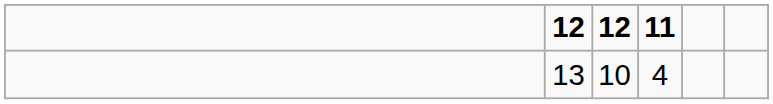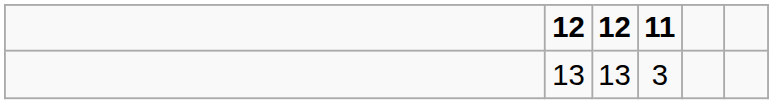(615, 74) 10 -> (615, 74) 13
(660, 74) 4 -> (660, 74) 3
